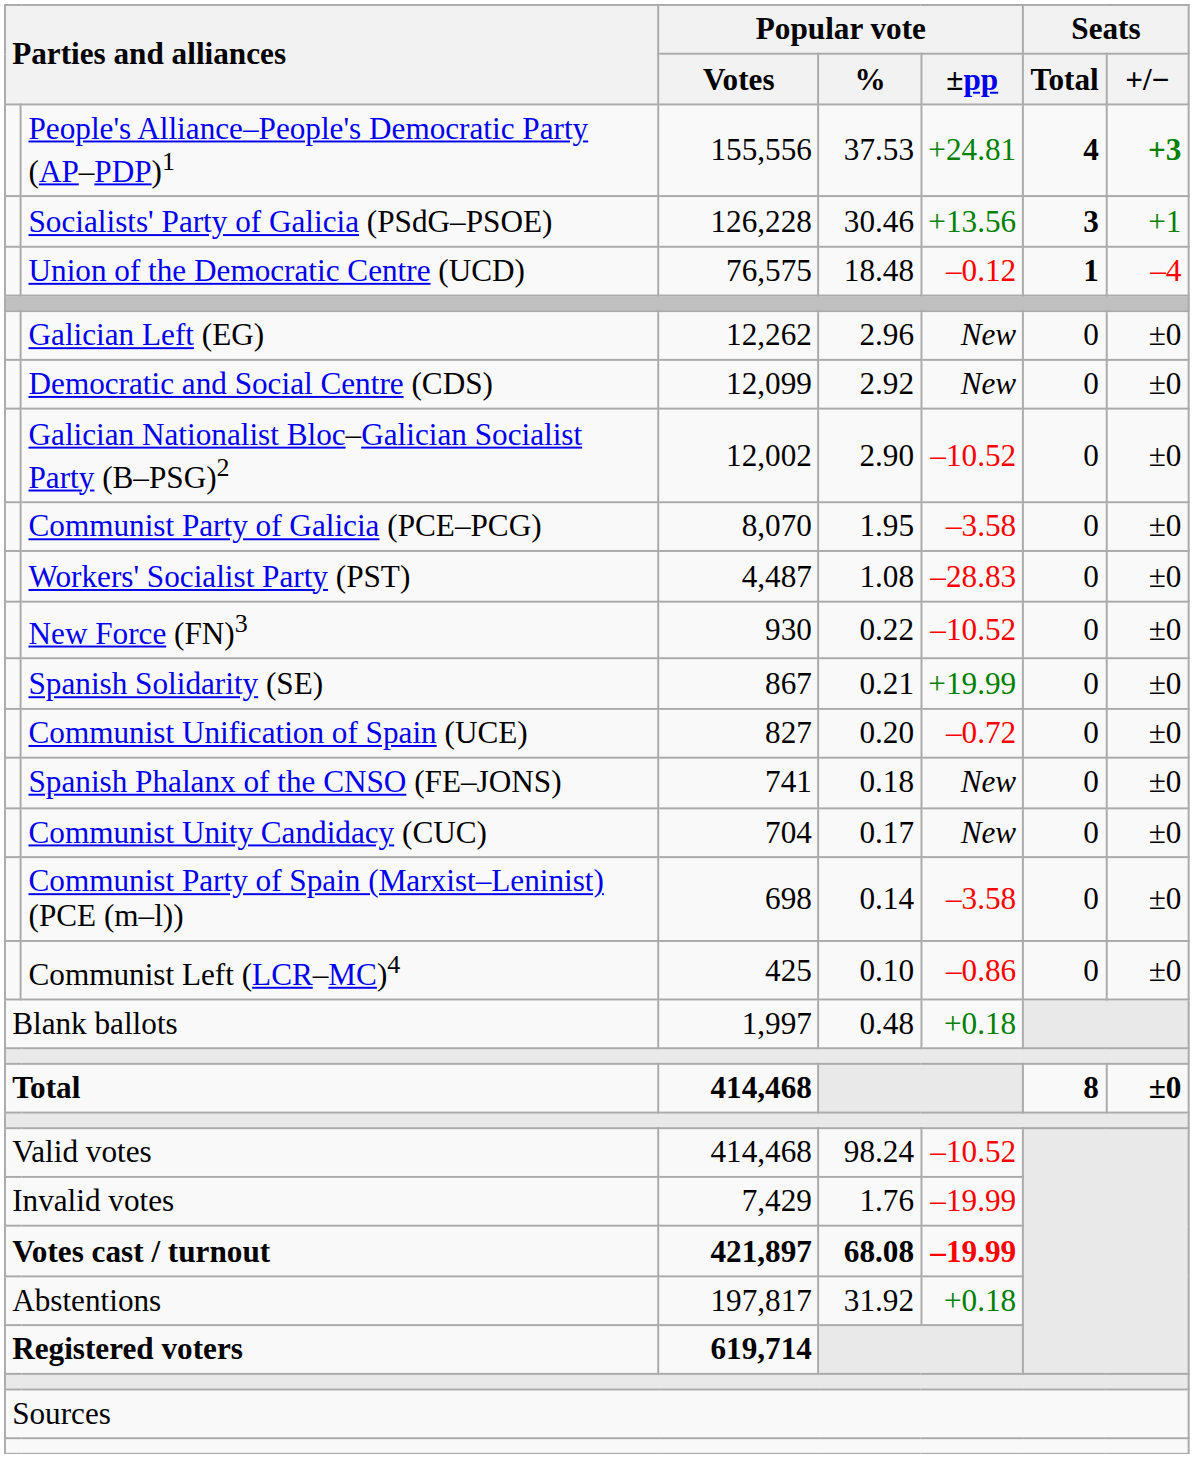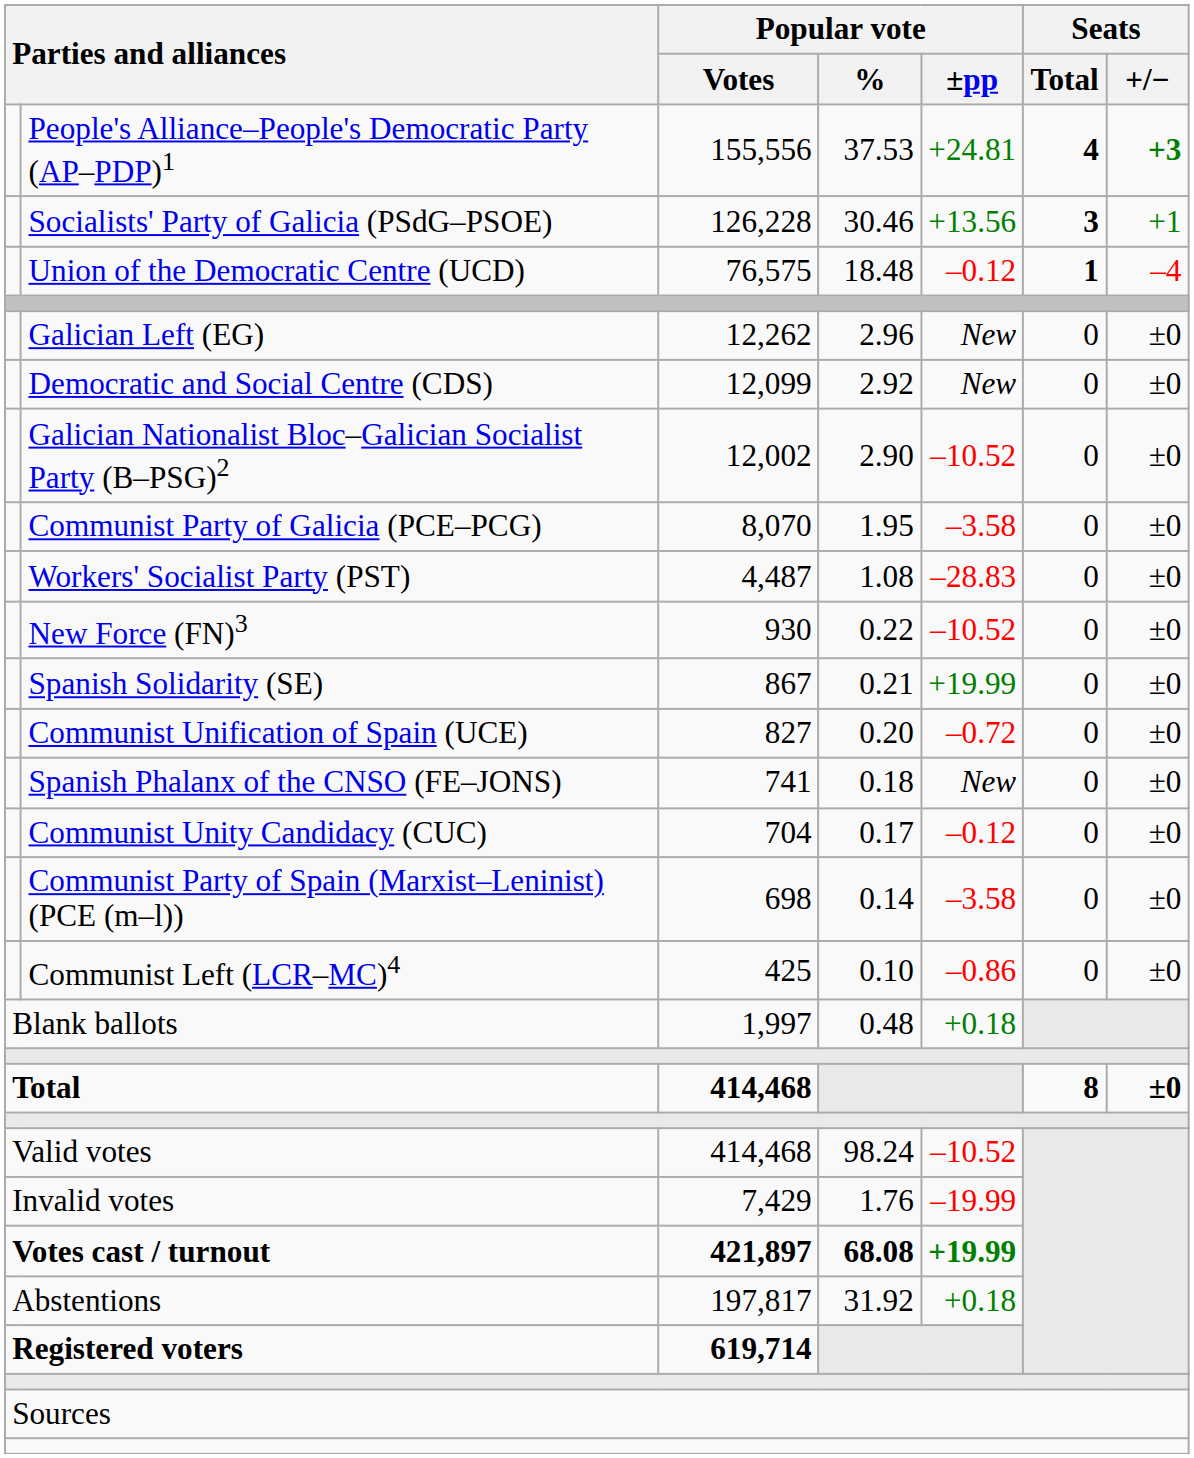(988, 831) New -> (981, 831) –0.12
(973, 1250) –19.99 -> (972, 1250) +19.99
